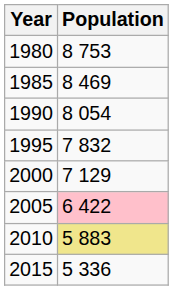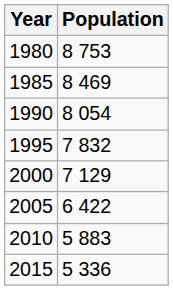(87, 207) pink background -> (87, 207) no background
(87, 238) khaki background -> (87, 238) no background
